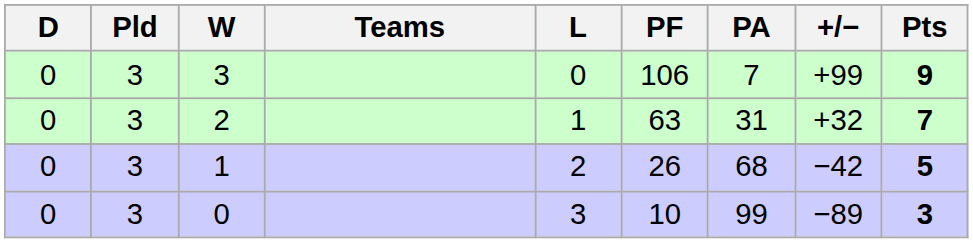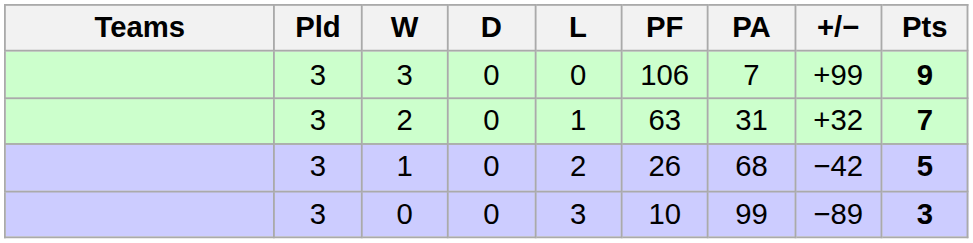columns swapped: (400, 27) <-> (48, 27)
